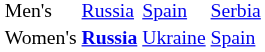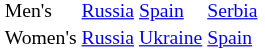(109, 37) bold -> (108, 37) normal
